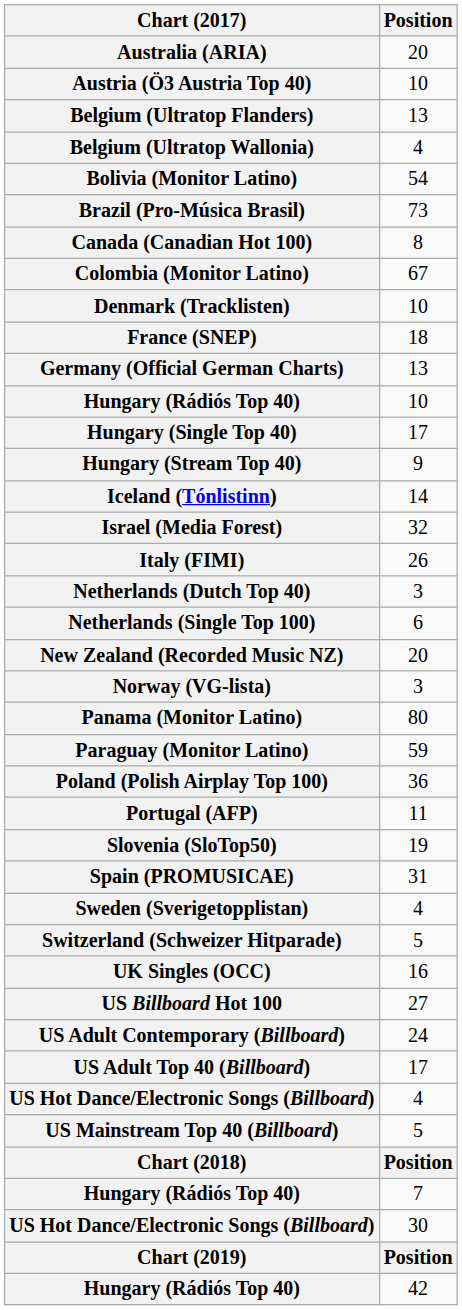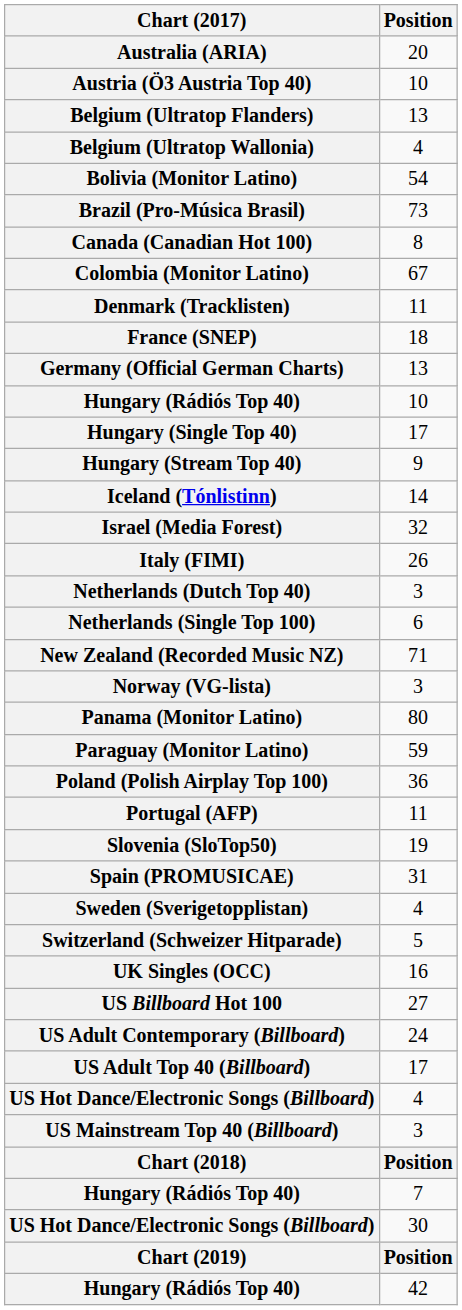(418, 305) 10 -> (418, 305) 11
(418, 654) 20 -> (418, 654) 71
(418, 1130) 5 -> (418, 1130) 3
